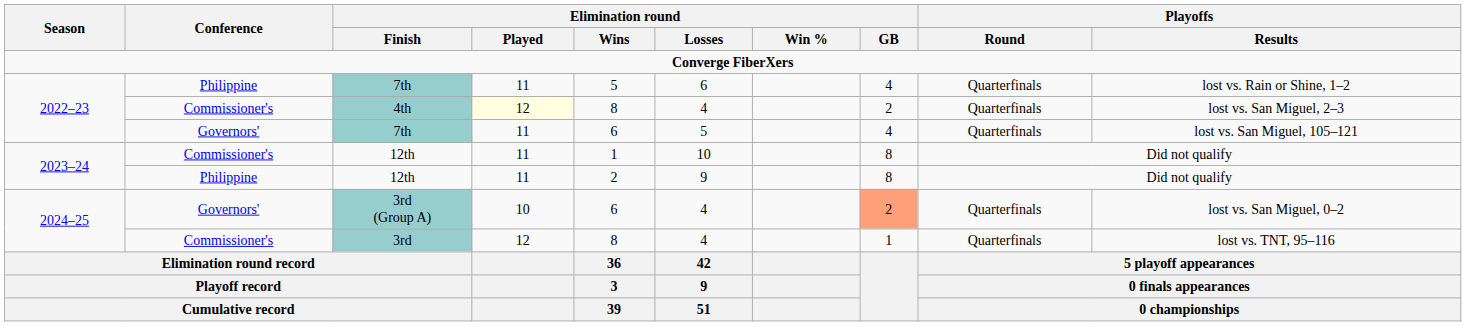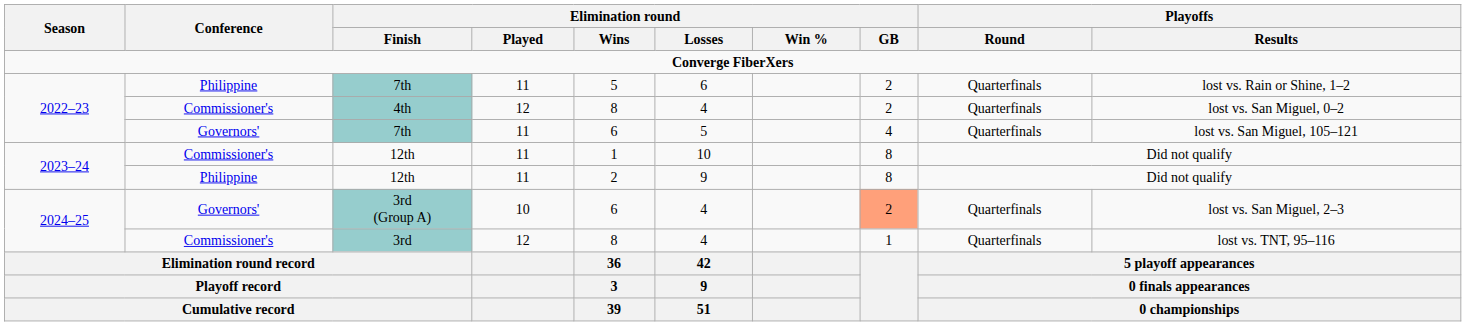(889, 85) 4 -> (889, 85) 2
(523, 108) lightyellow background -> (523, 108) no background
(1276, 108) lost vs. San Miguel, 2–3 -> (1276, 108) lost vs. San Miguel, 0–2
(1276, 208) lost vs. San Miguel, 0–2 -> (1276, 208) lost vs. San Miguel, 2–3
